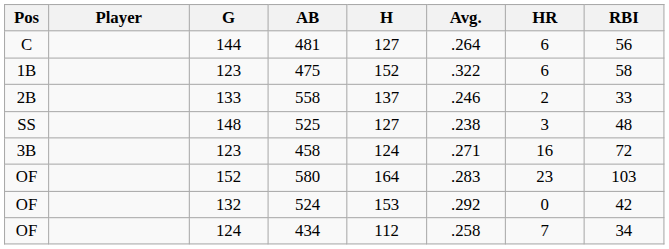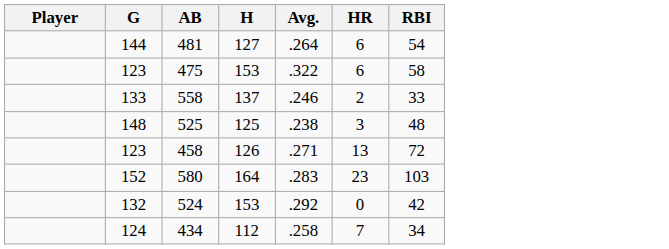- column: (26, 17)
(624, 44) 56 -> (417, 44) 54
(387, 71) 152 -> (247, 71) 153
(387, 124) 127 -> (247, 124) 125
(387, 151) 124 -> (247, 151) 126
(545, 151) 16 -> (360, 151) 13
